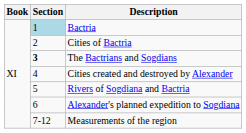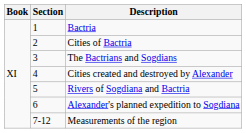(35, 27) lightblue background -> (35, 27) no background
(35, 58) bold -> (35, 58) normal
